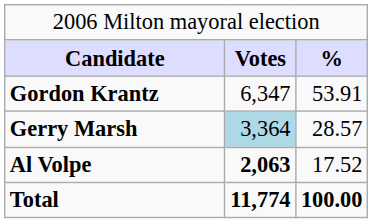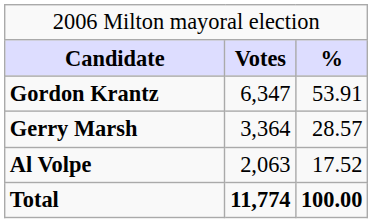(265, 128) lightblue background -> (265, 128) no background
(265, 164) bold -> (265, 164) normal
